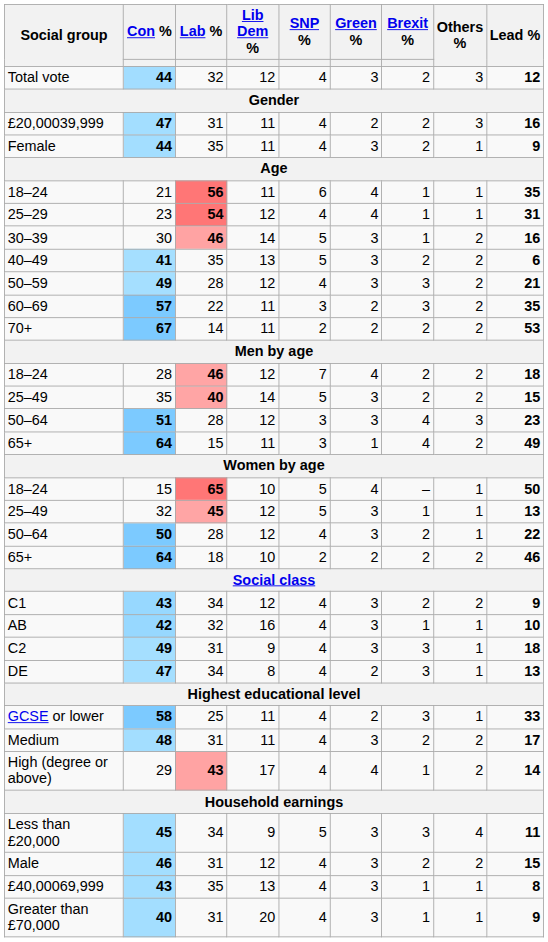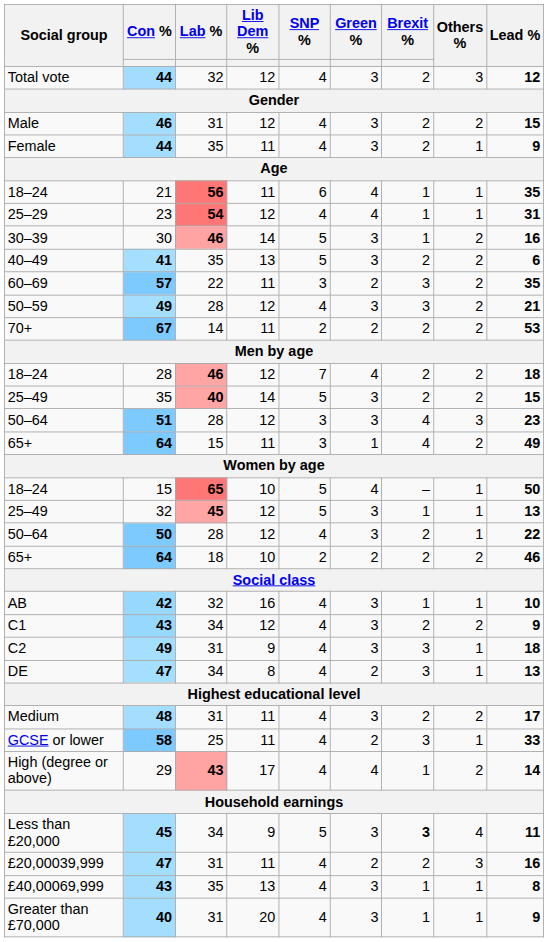rows swapped: (23, 863) <-> (56, 123)
rows swapped: (28, 283) <-> (28, 306)
rows swapped: (17, 625) <-> (17, 603)
rows swapped: (56, 717) <-> (33, 740)
(426, 832) normal -> (426, 832) bold
